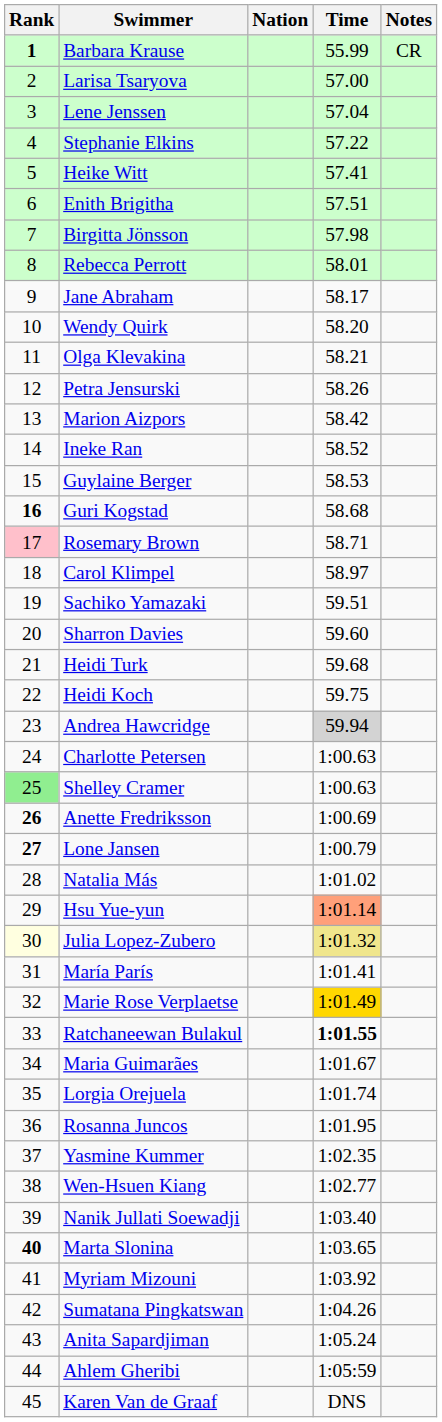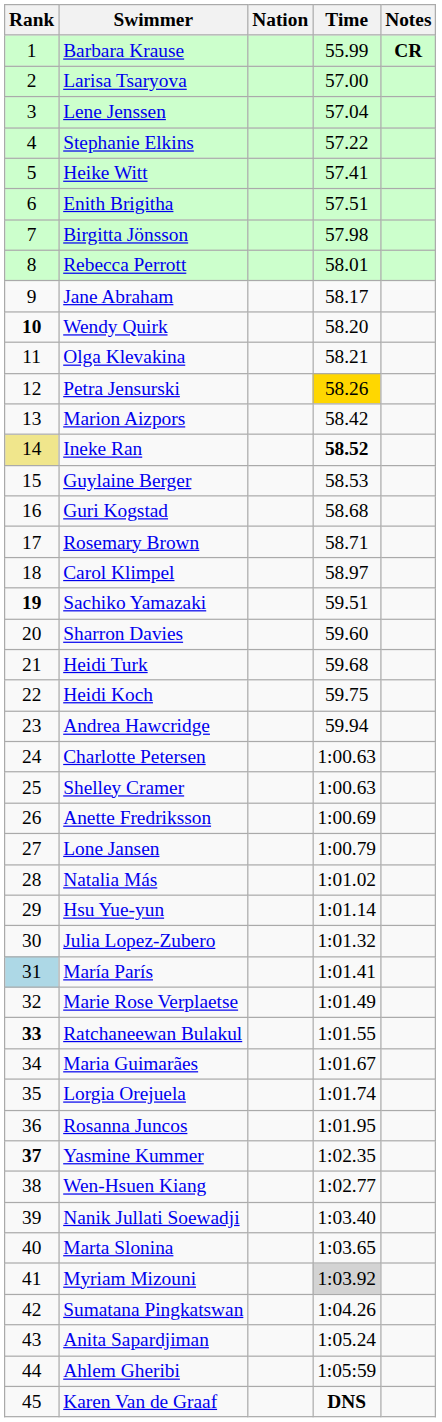(32, 50) bold -> (32, 50) normal
(409, 50) normal -> (408, 50) bold
(32, 326) normal -> (32, 326) bold
(347, 388) no background -> (347, 388) gold background
(32, 449) no background -> (32, 449) khaki background
(347, 449) normal -> (347, 449) bold
(32, 511) bold -> (32, 511) normal
(32, 541) pink background -> (32, 541) no background
(32, 603) normal -> (32, 603) bold
(347, 726) lightgrey background -> (347, 726) no background
(32, 787) lightgreen background -> (32, 787) no background
(32, 818) bold -> (32, 818) normal
(32, 848) bold -> (32, 848) normal
(347, 910) lightsalmon background -> (347, 910) no background
(32, 940) lightyellow background -> (32, 940) no background
(347, 940) khaki background -> (347, 940) no background
(32, 971) no background -> (32, 971) lightblue background
(347, 1002) gold background -> (347, 1002) no background
(32, 1033) normal -> (32, 1033) bold
(347, 1033) bold -> (347, 1033) normal
(32, 1155) normal -> (32, 1155) bold
(32, 1248) bold -> (32, 1248) normal
(347, 1278) no background -> (347, 1278) lightgrey background
(347, 1401) normal -> (347, 1401) bold
